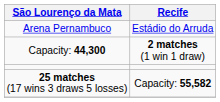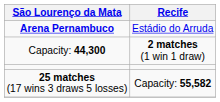(67, 28) normal -> (67, 28) bold
